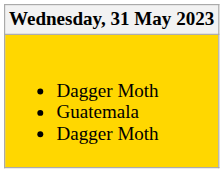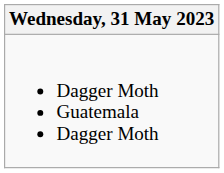(112, 112) gold background -> (112, 112) no background
